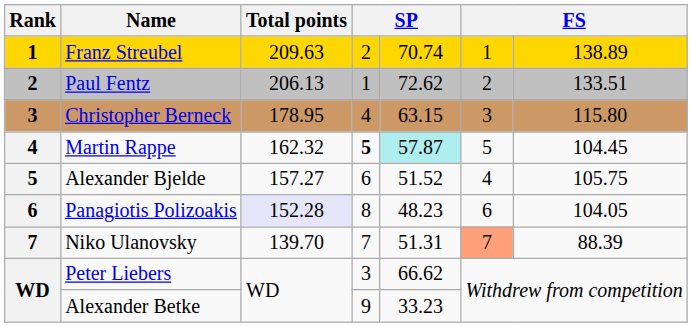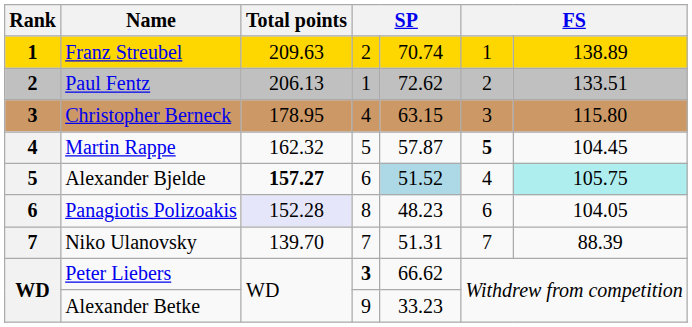(366, 147) bold -> (366, 147) normal
(421, 147) paleturquoise background -> (421, 147) no background
(487, 147) normal -> (487, 147) bold
(297, 178) normal -> (297, 178) bold
(421, 178) no background -> (421, 178) lightblue background
(600, 178) no background -> (600, 178) paleturquoise background
(487, 242) lightsalmon background -> (487, 242) no background
(366, 274) normal -> (366, 274) bold
